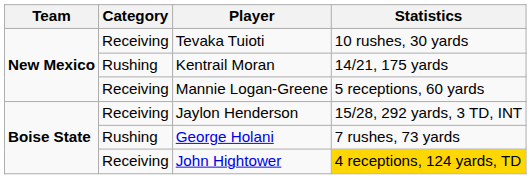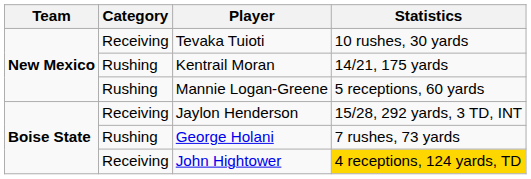(135, 89) Receiving -> (130, 89) Rushing
